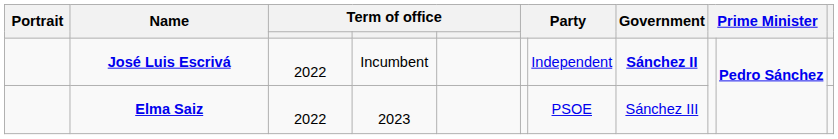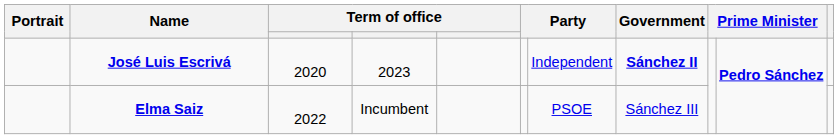(310, 72) 2022 -> (310, 72) 2020
(394, 61) Incumbent -> (394, 72) 2023
(394, 119) 2023 -> (394, 109) Incumbent
